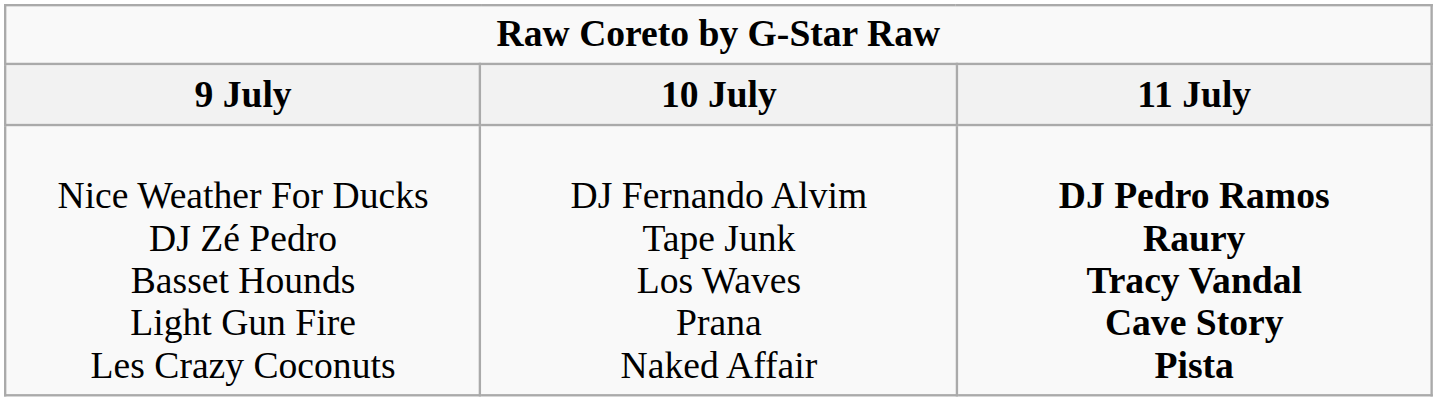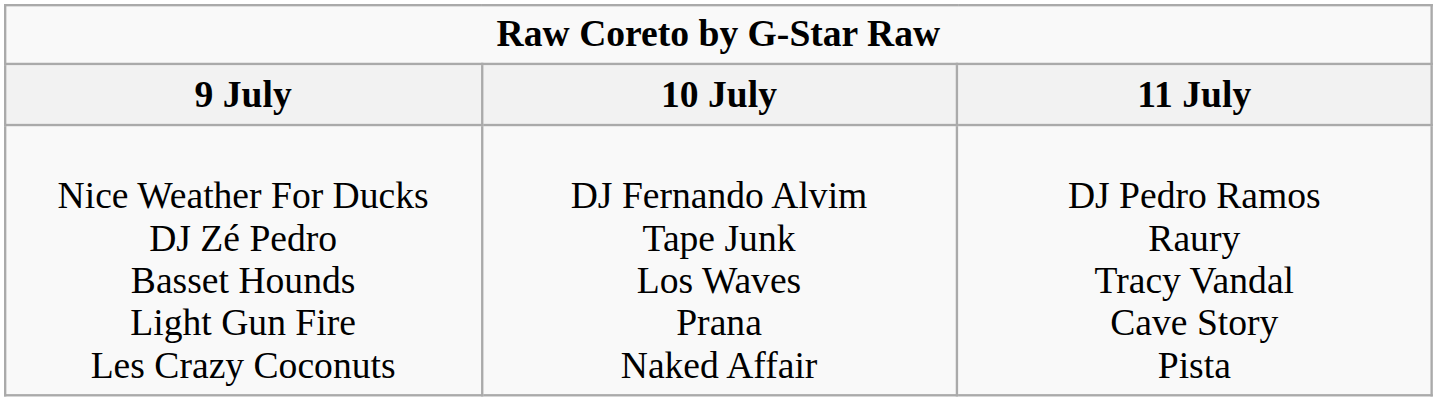(1194, 280) bold -> (1194, 280) normal
